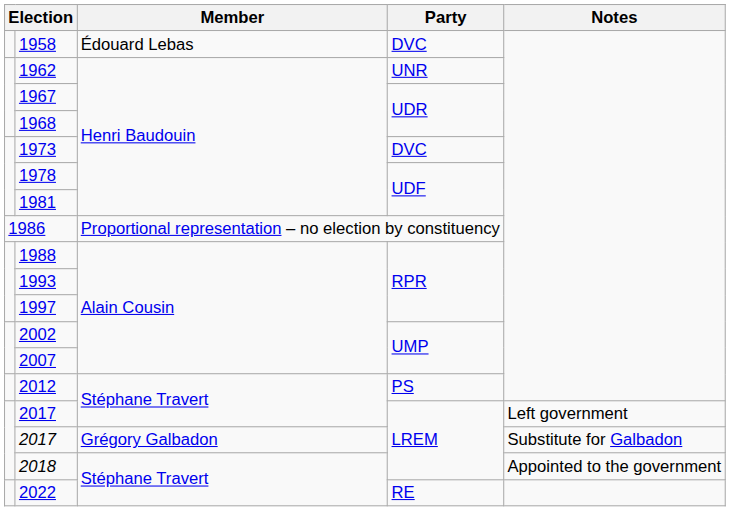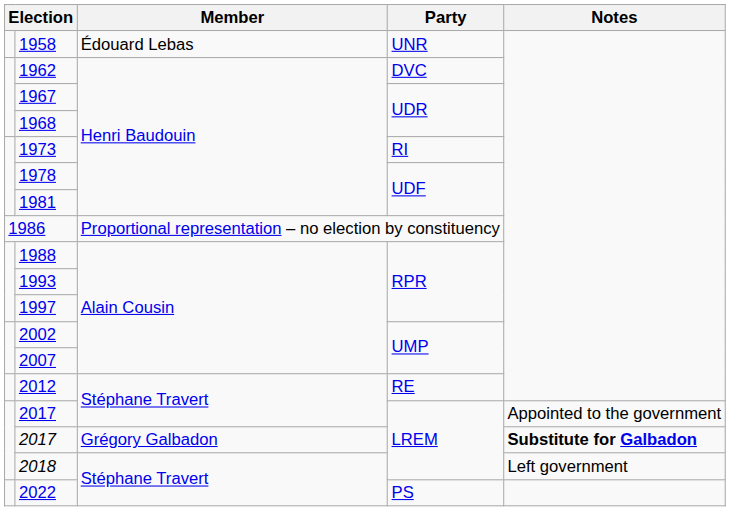(409, 44) DVC -> (410, 44) UNR
(410, 70) UNR -> (409, 70) DVC
(409, 149) DVC -> (400, 149) RI
(403, 387) PS -> (403, 387) RE
(568, 413) Left government -> (614, 413) Appointed to the government
(595, 439) normal -> (602, 439) bold
(614, 466) Appointed to the government -> (568, 466) Left government
(403, 492) RE -> (403, 492) PS
